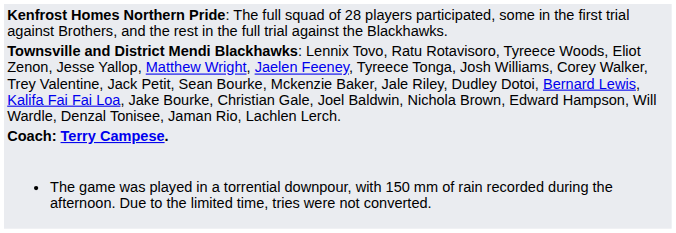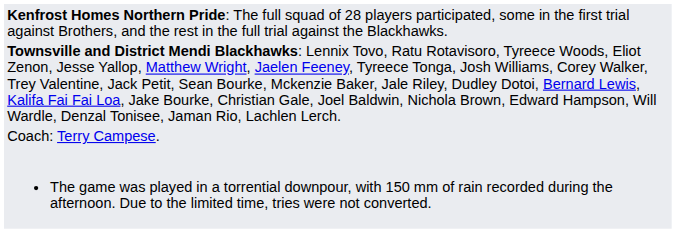(88, 136) bold -> (83, 136) normal
